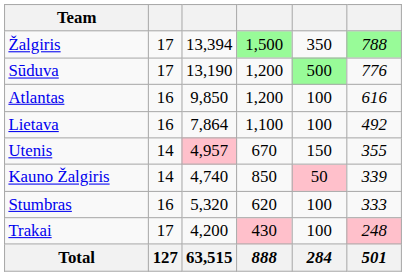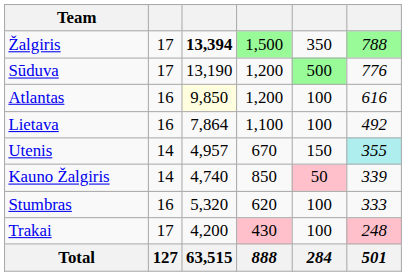(209, 44) normal -> (209, 44) bold
(209, 97) no background -> (209, 97) lightyellow background
(209, 151) pink background -> (209, 151) no background
(374, 151) no background -> (374, 151) paleturquoise background
